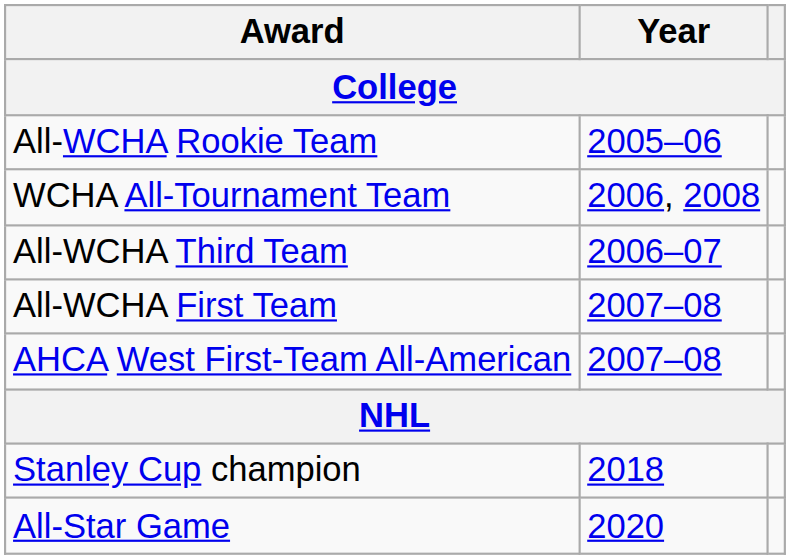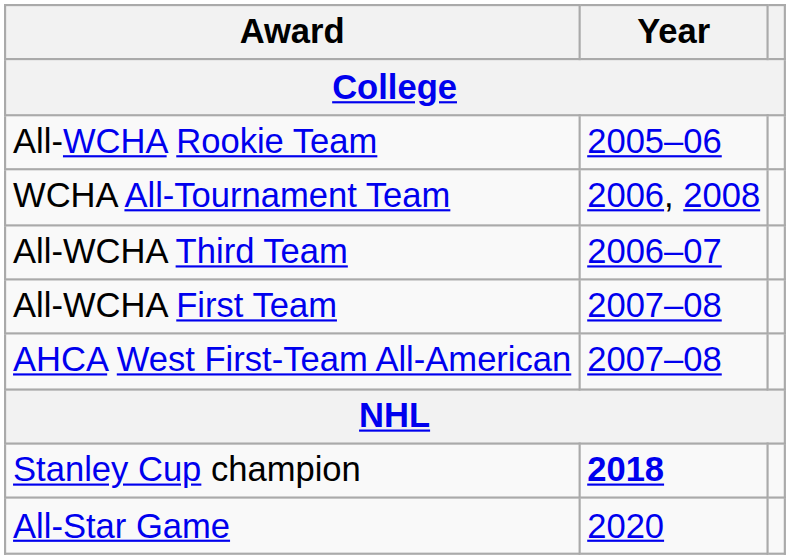(626, 470) normal -> (626, 470) bold
